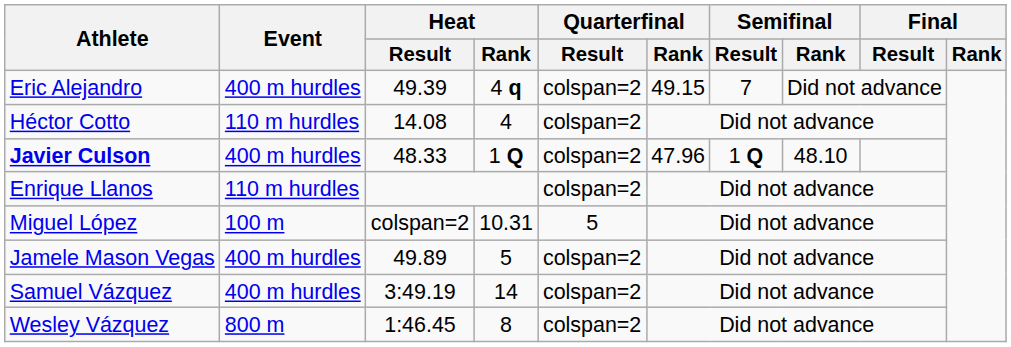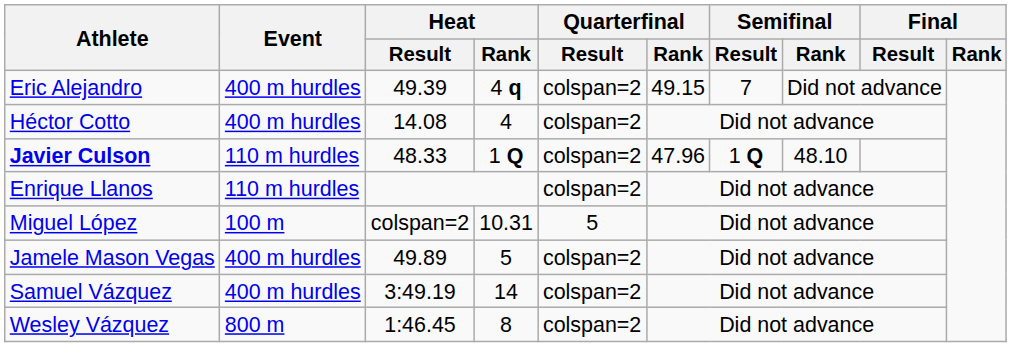(292, 122) 110 m hurdles -> (293, 122) 400 m hurdles
(293, 156) 400 m hurdles -> (292, 156) 110 m hurdles
